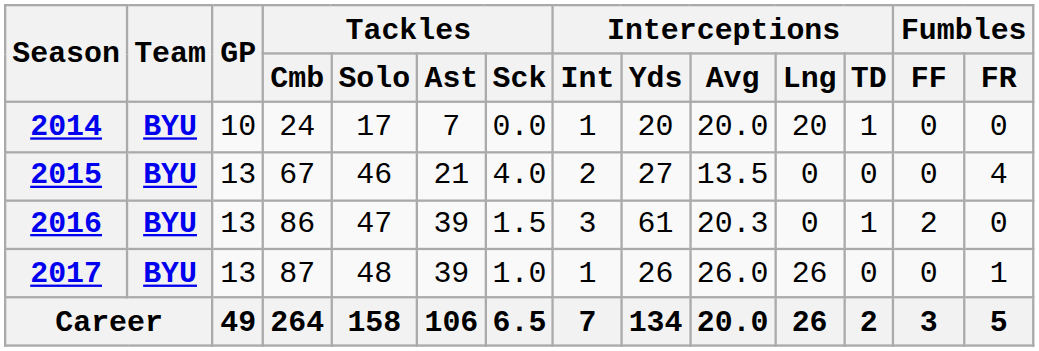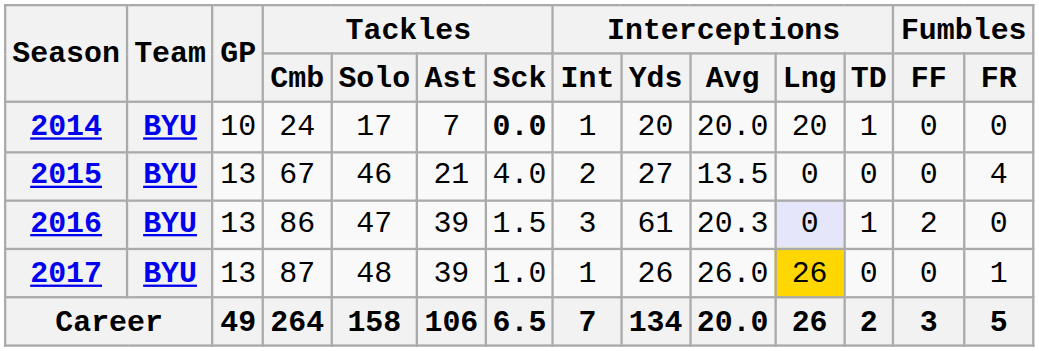(519, 127) normal -> (519, 127) bold
(810, 224) no background -> (810, 224) lavender background
(810, 273) no background -> (810, 273) gold background
